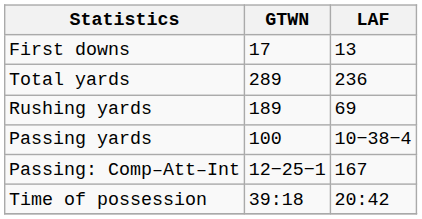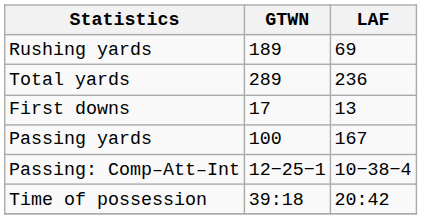rows swapped: (70, 50) <-> (81, 110)
(373, 139) 10−38−4 -> (351, 139) 167
(351, 169) 167 -> (373, 169) 10−38−4
